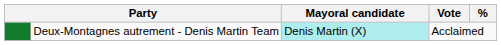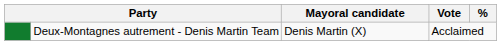(325, 31) paleturquoise background -> (325, 31) no background
